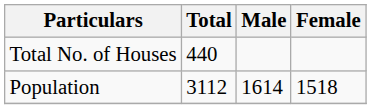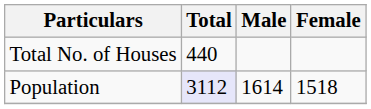(207, 86) no background -> (207, 86) lavender background
